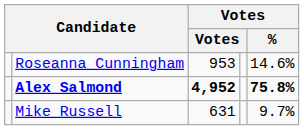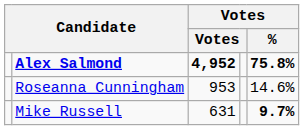rows swapped: (69, 89) <-> (100, 65)
(277, 113) normal -> (277, 113) bold
